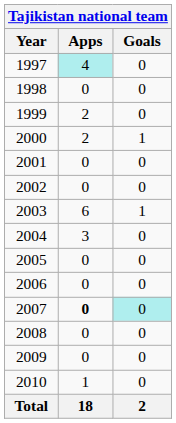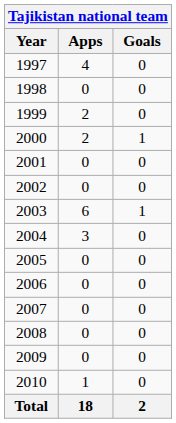(85, 65) paleturquoise background -> (85, 65) no background
(85, 308) bold -> (85, 308) normal
(142, 308) paleturquoise background -> (142, 308) no background
